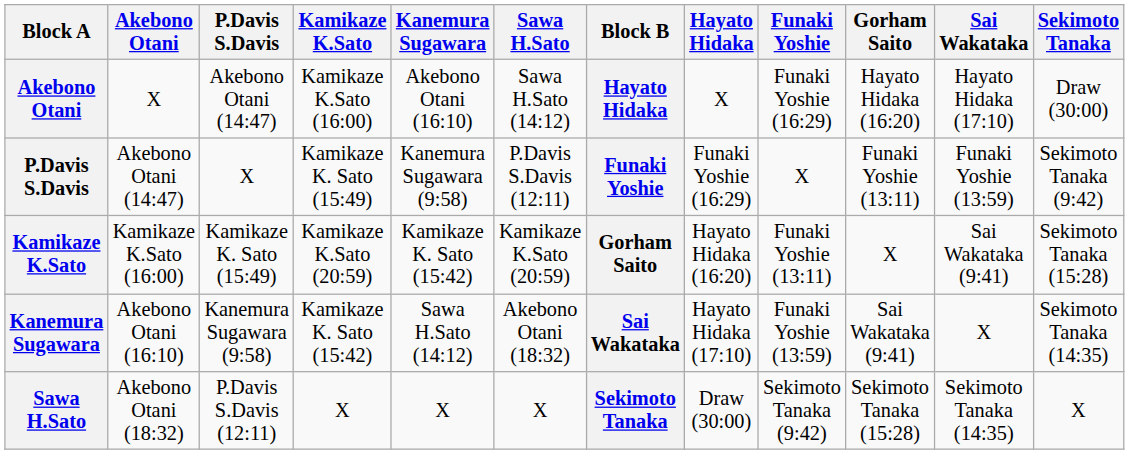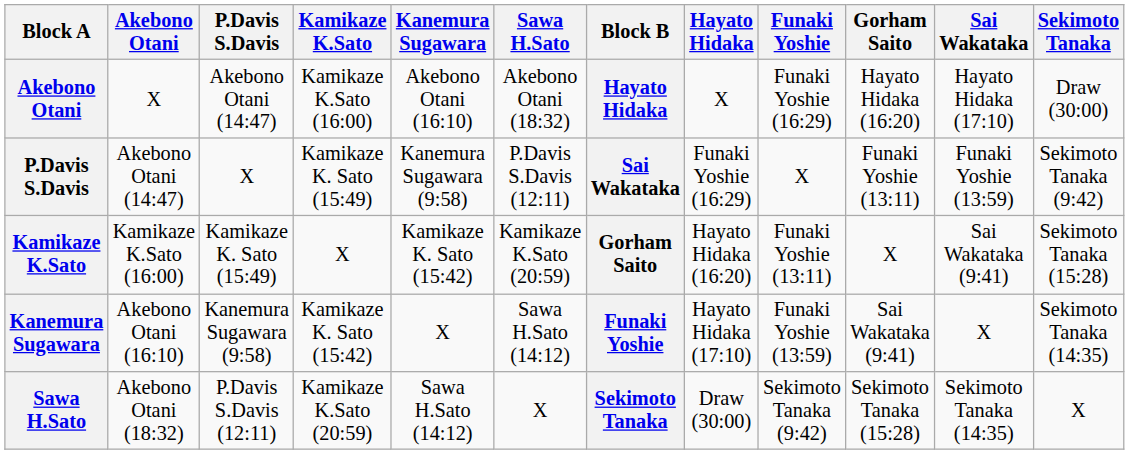(540, 98) Sawa H.Sato (14:12) -> (540, 98) Akebono Otani (18:32)
(635, 176) Funaki Yoshie -> (635, 176) Sai Wakataka
(342, 254) Kamikaze K.Sato (20:59) -> (342, 254) X
(443, 332) Sawa H.Sato (14:12) -> (443, 332) X
(540, 332) Akebono Otani (18:32) -> (540, 332) Sawa H.Sato (14:12)
(635, 332) Sai Wakataka -> (635, 332) Funaki Yoshie
(342, 410) X -> (342, 410) Kamikaze K.Sato (20:59)
(443, 410) X -> (443, 410) Sawa H.Sato (14:12)
